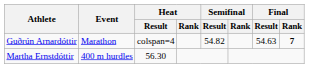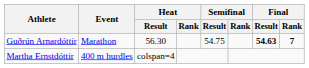(156, 41) colspan=4 -> (156, 41) 56.30
(214, 41) 54.82 -> (214, 41) 54.75
(266, 41) normal -> (266, 41) bold
(156, 56) 56.30 -> (156, 56) colspan=4
